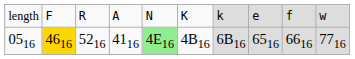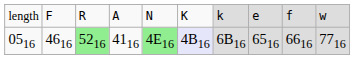(59, 41) gold background -> (59, 41) no background
(92, 41) no background -> (92, 41) lightgreen background
(195, 41) no background -> (195, 41) lavender background
